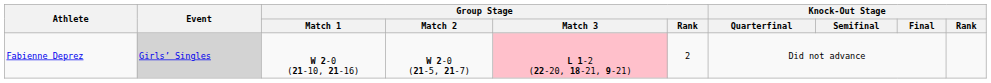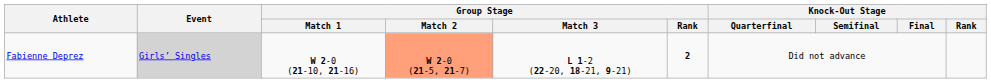(439, 65) no background -> (439, 65) lightsalmon background
(580, 65) pink background -> (580, 65) no background
(688, 55) normal -> (688, 55) bold
